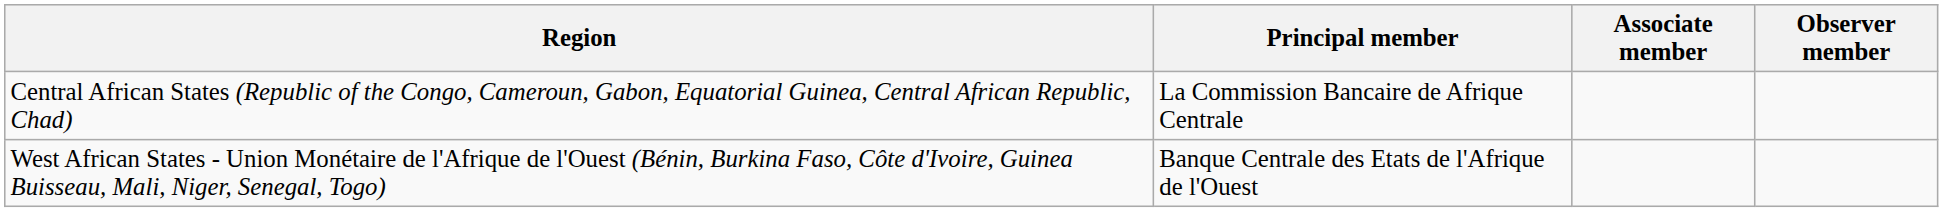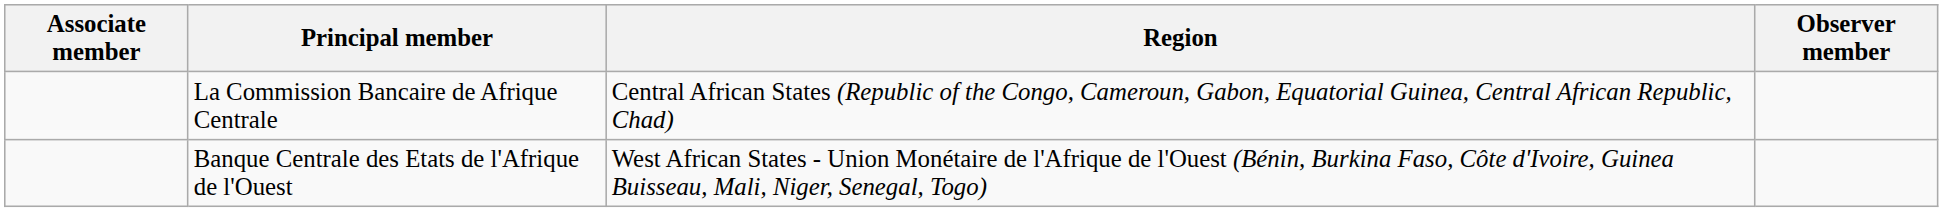columns swapped: (579, 38) <-> (1663, 38)
